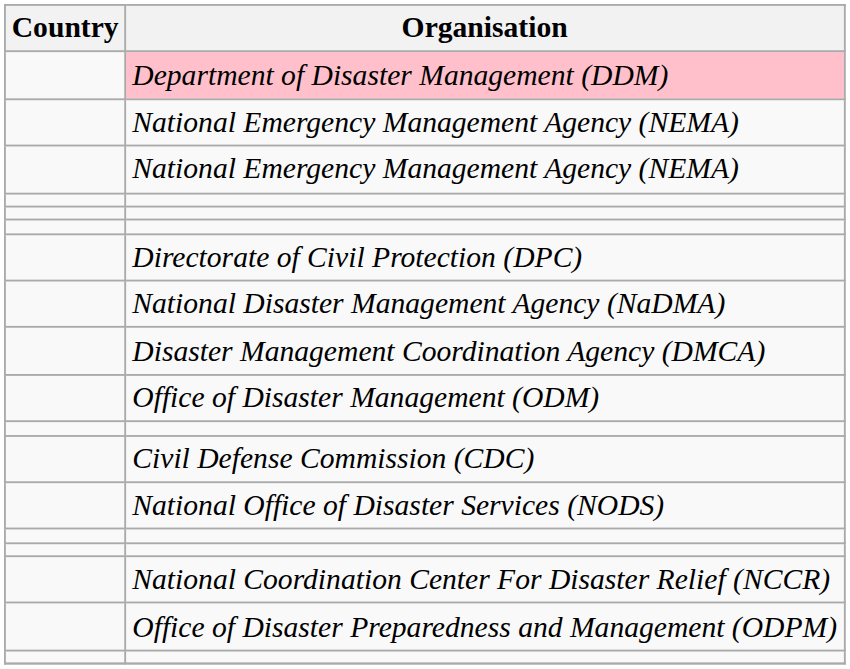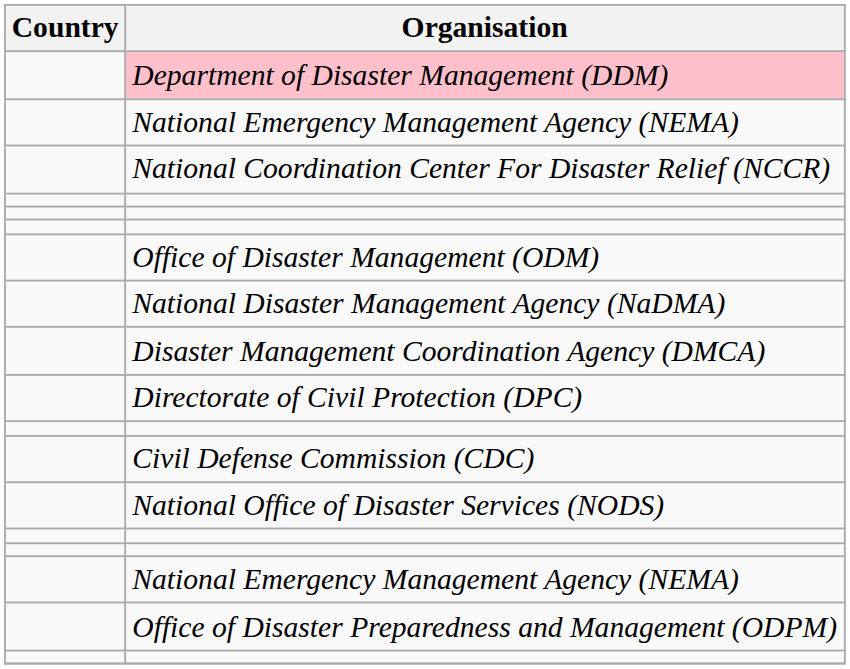(436, 168) National Emergency Management Agency (NEMA) -> (481, 168) National Coordination Center For Disaster Relief (NCCR)
(357, 256) Directorate of Civil Protection (DPC) -> (366, 256) Office of Disaster Management (ODM)
(366, 397) Office of Disaster Management (ODM) -> (357, 397) Directorate of Civil Protection (DPC)
(481, 579) National Coordination Center For Disaster Relief (NCCR) -> (436, 579) National Emergency Management Agency (NEMA)
